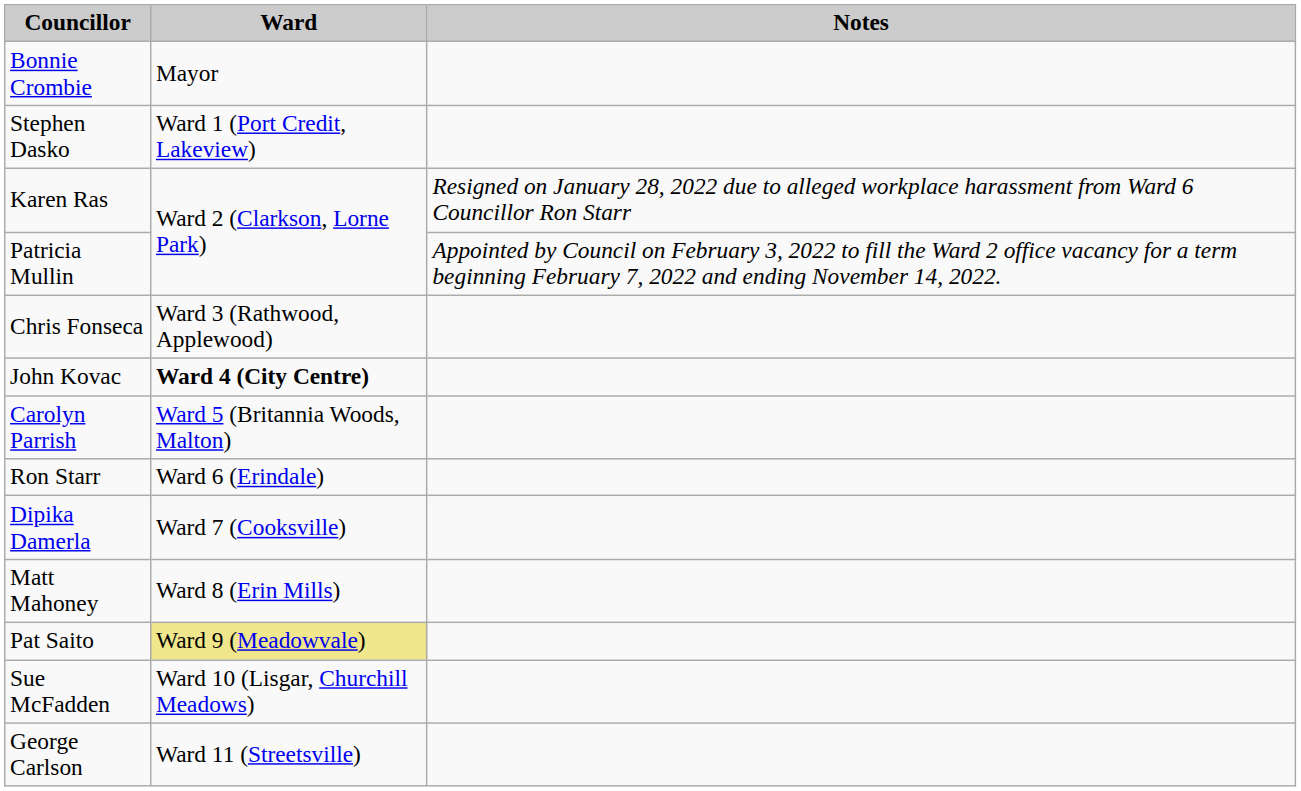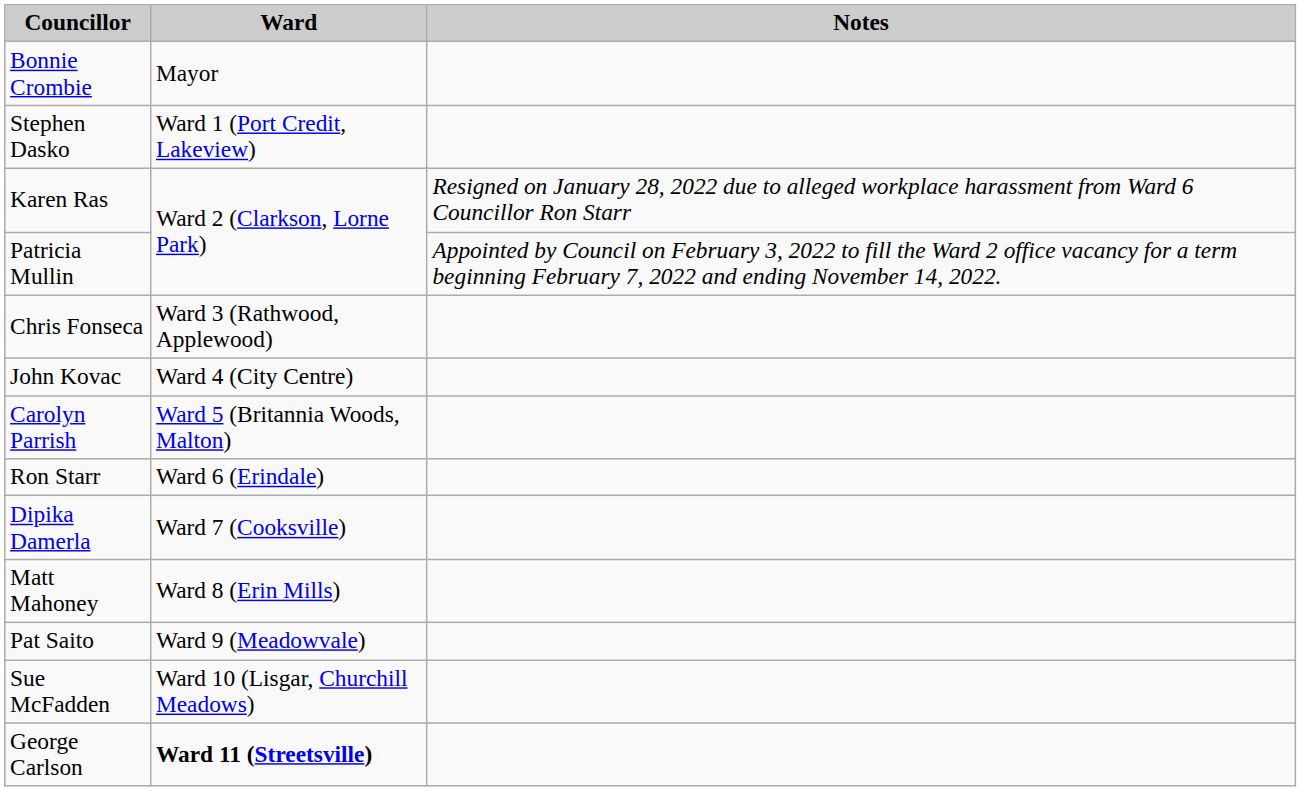(262, 376) bold -> (255, 376) normal
(261, 640) khaki background -> (261, 640) no background
(258, 754) normal -> (264, 754) bold
